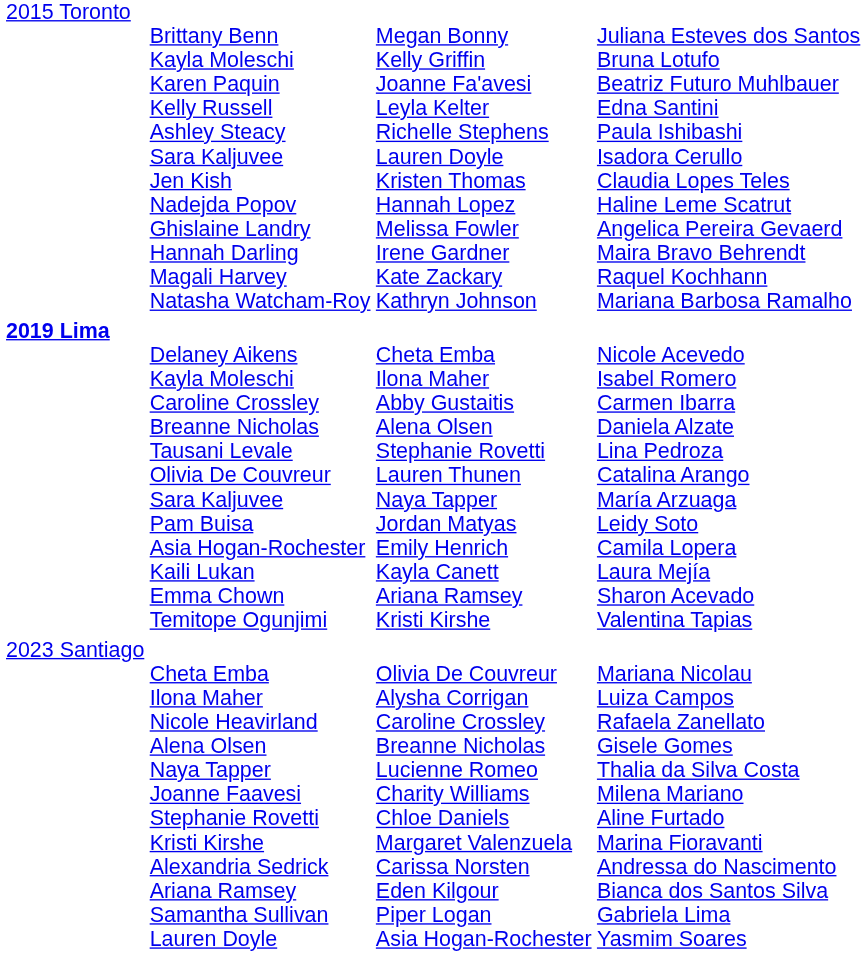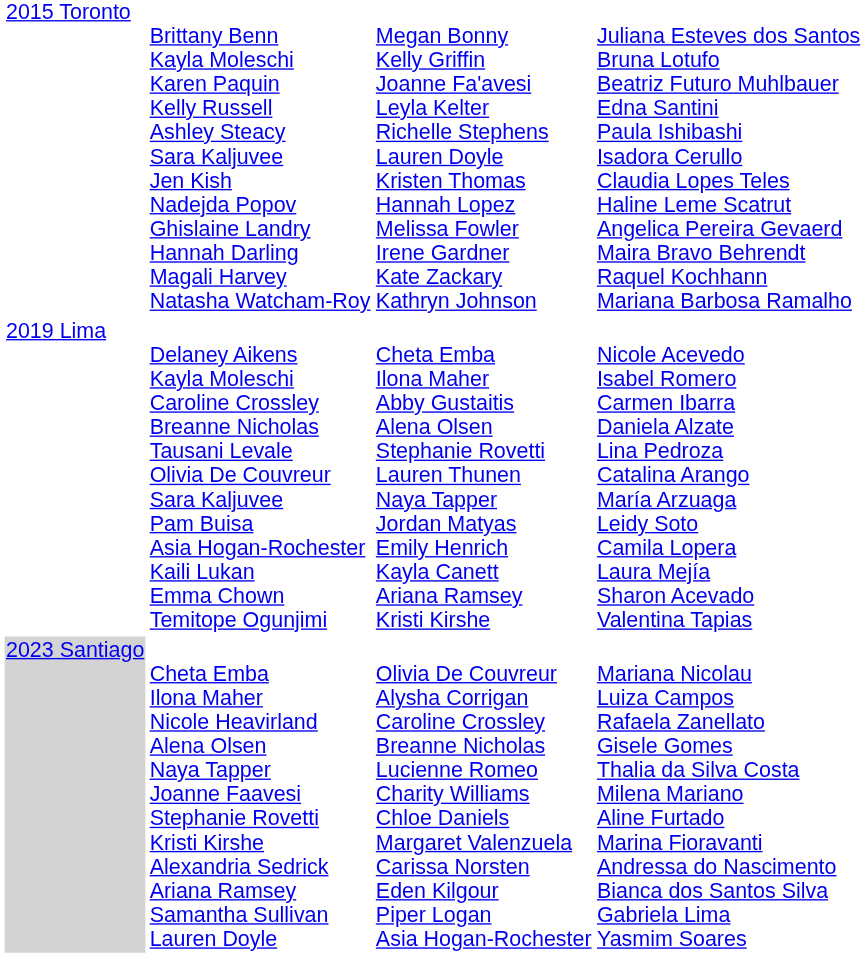(58, 330) bold -> (56, 330) normal
(75, 649) no background -> (75, 649) lightgrey background
